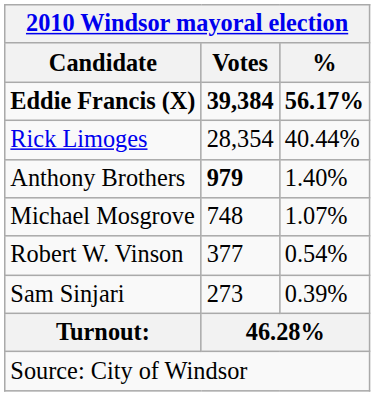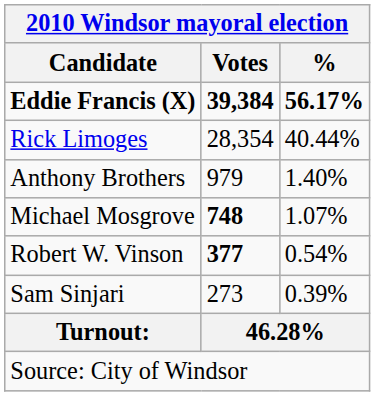(225, 178) bold -> (225, 178) normal
(225, 216) normal -> (225, 216) bold
(225, 255) normal -> (225, 255) bold
